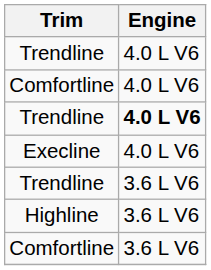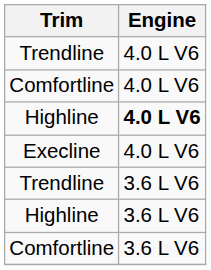(62, 118) Trendline -> (62, 118) Highline
